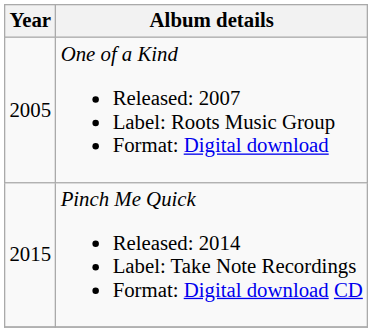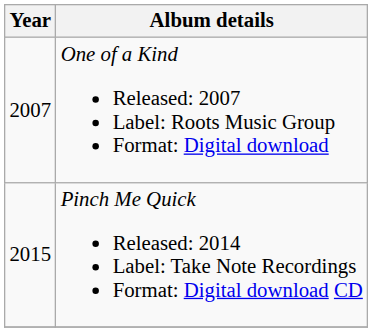(30, 109) 2005 -> (30, 109) 2007
